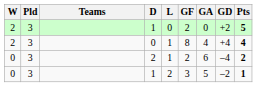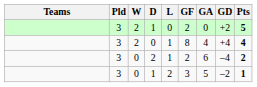columns swapped: (92, 12) <-> (13, 12)
